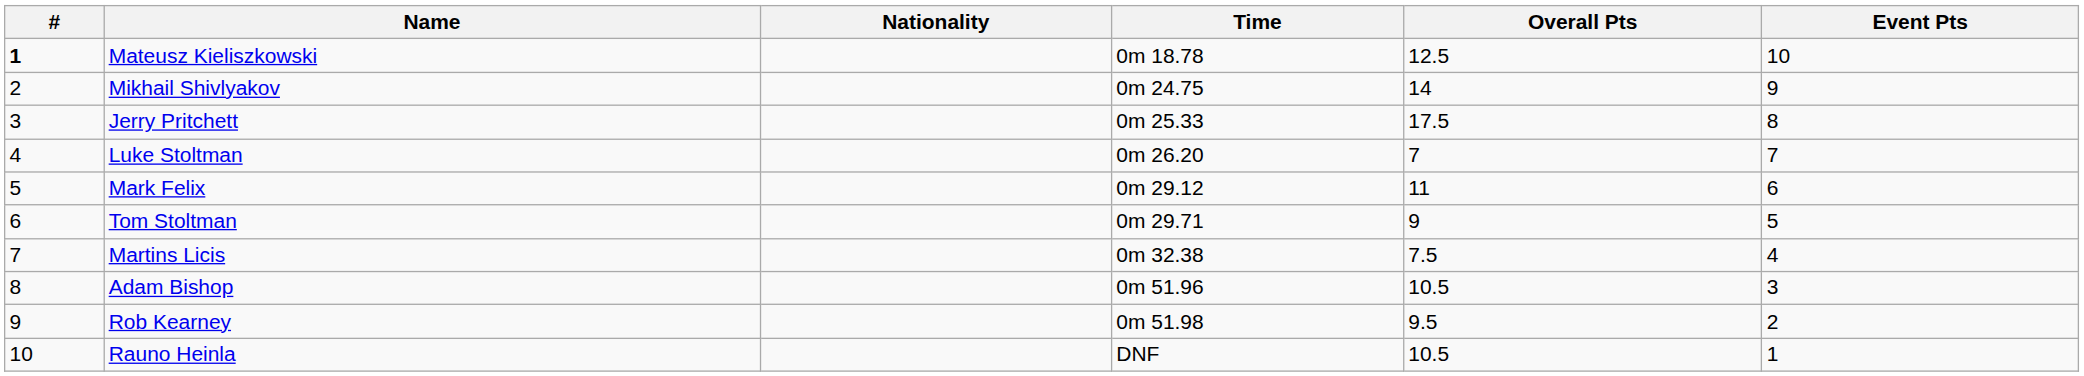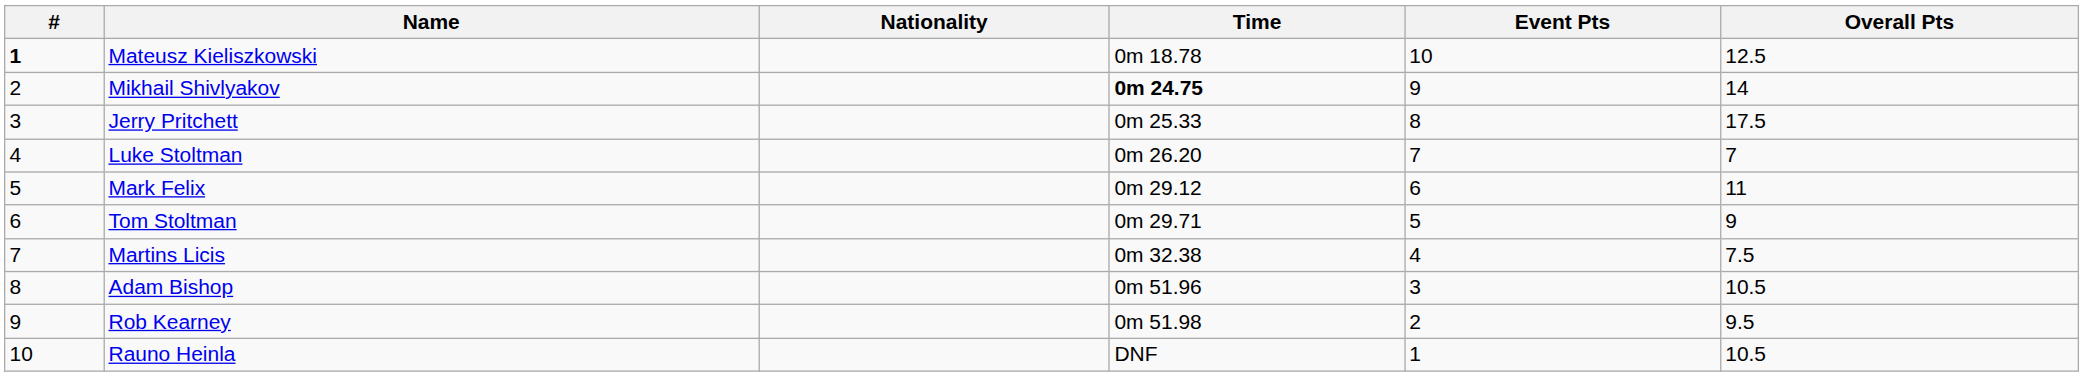columns swapped: (1920, 22) <-> (1583, 22)
(1160, 88) normal -> (1159, 88) bold
